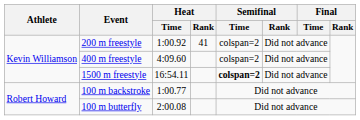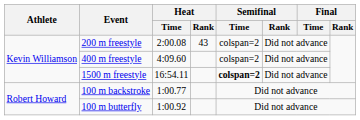(171, 43) 1:00.92 -> (171, 43) 2:00.08
(203, 43) 41 -> (203, 43) 43
(171, 107) 2:00.08 -> (171, 107) 1:00.92
